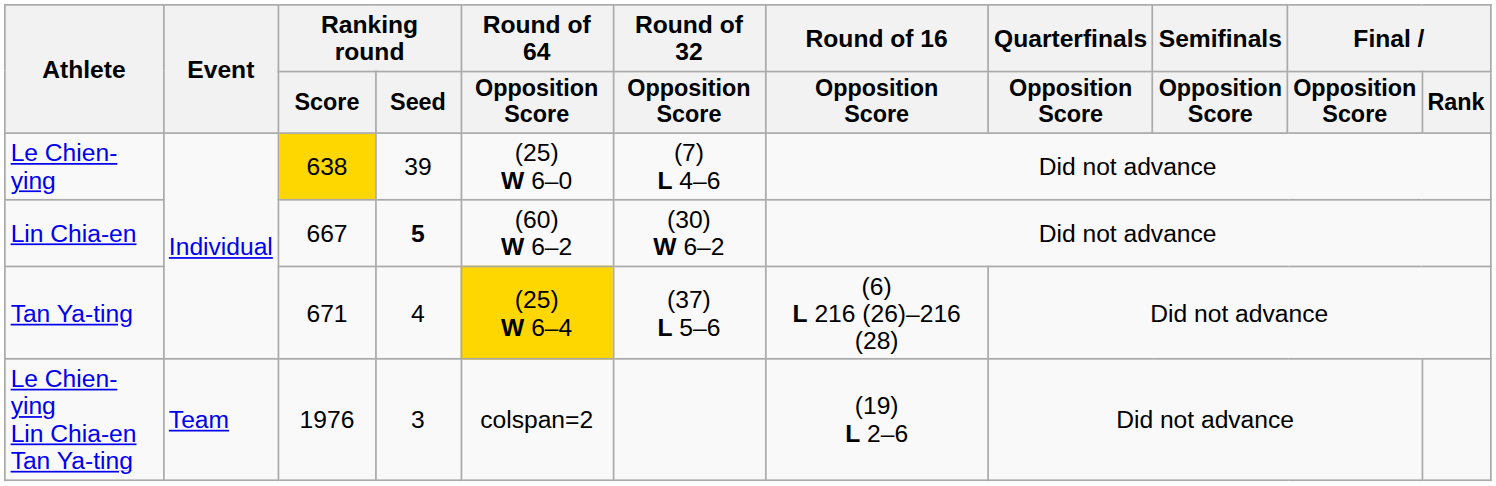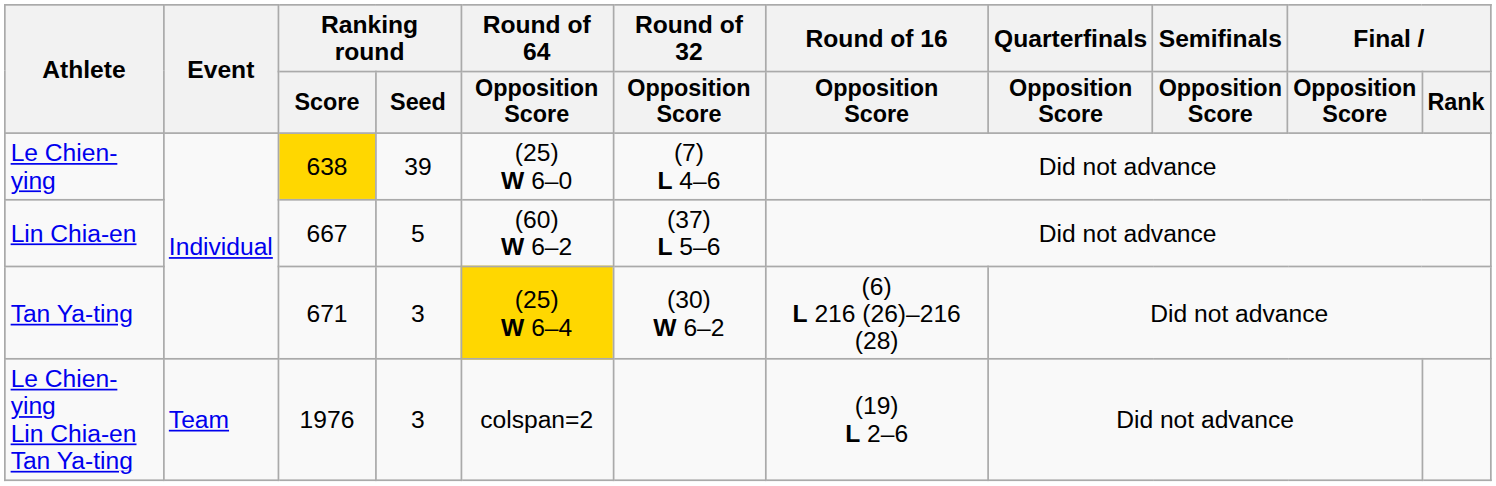(418, 233) bold -> (418, 233) normal
(689, 233) (30) W 6–2 -> (689, 233) (37) L 5–6
(418, 313) 4 -> (418, 313) 3
(689, 313) (37) L 5–6 -> (689, 313) (30) W 6–2
